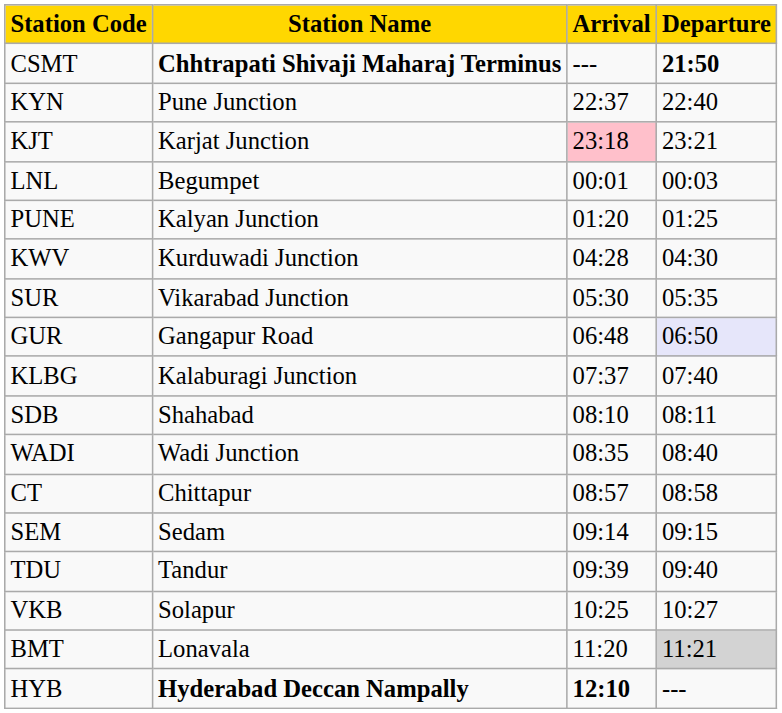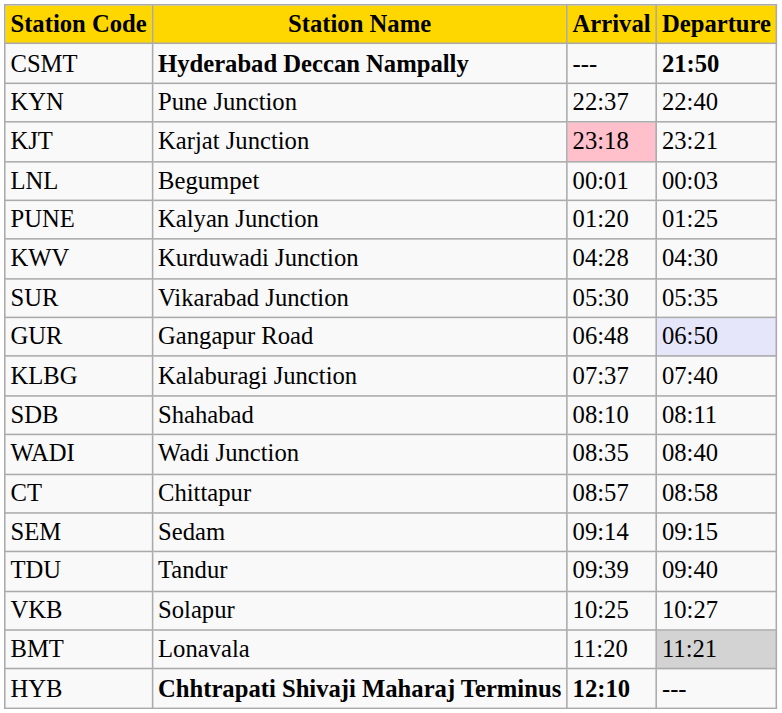(360, 63) Chhtrapati Shivaji Maharaj Terminus -> (313, 63) Hyderabad Deccan Nampally
(313, 688) Hyderabad Deccan Nampally -> (360, 688) Chhtrapati Shivaji Maharaj Terminus
